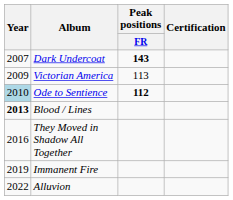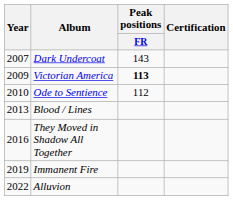(141, 58) bold -> (141, 58) normal
(141, 76) normal -> (141, 76) bold
(18, 93) lightblue background -> (18, 93) no background
(141, 93) bold -> (141, 93) normal
(18, 110) bold -> (18, 110) normal
